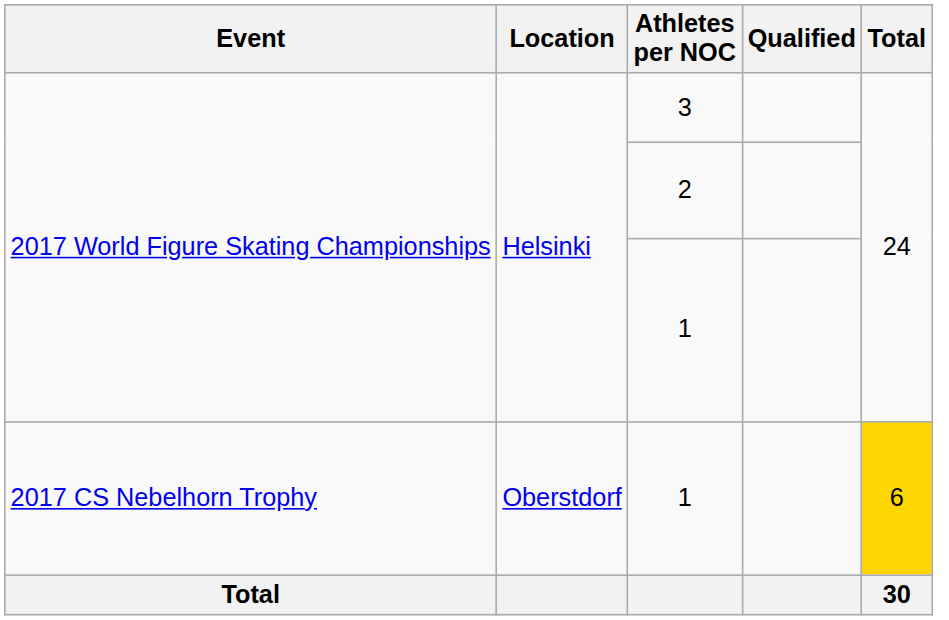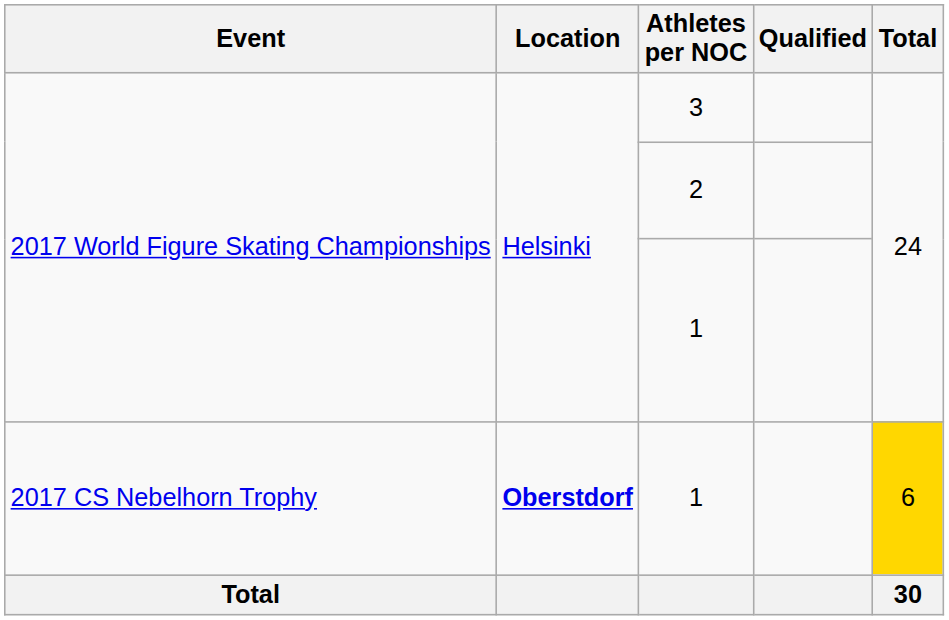(562, 497) normal -> (568, 497) bold
